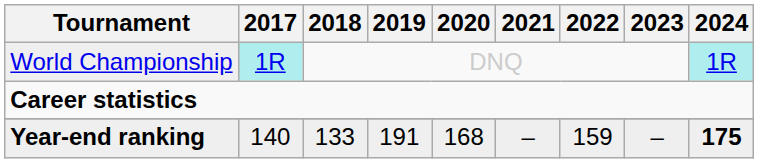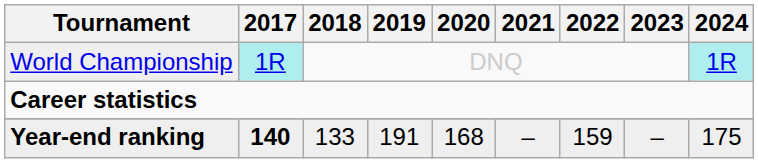(270, 137) normal -> (270, 137) bold
(722, 137) bold -> (722, 137) normal
